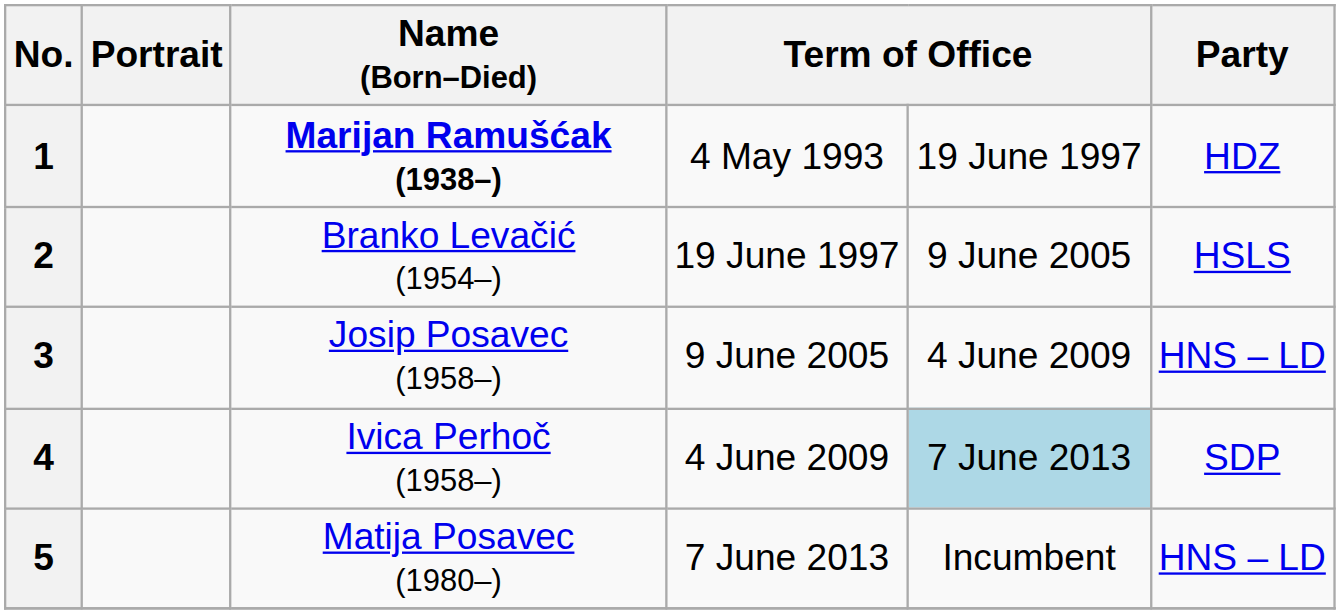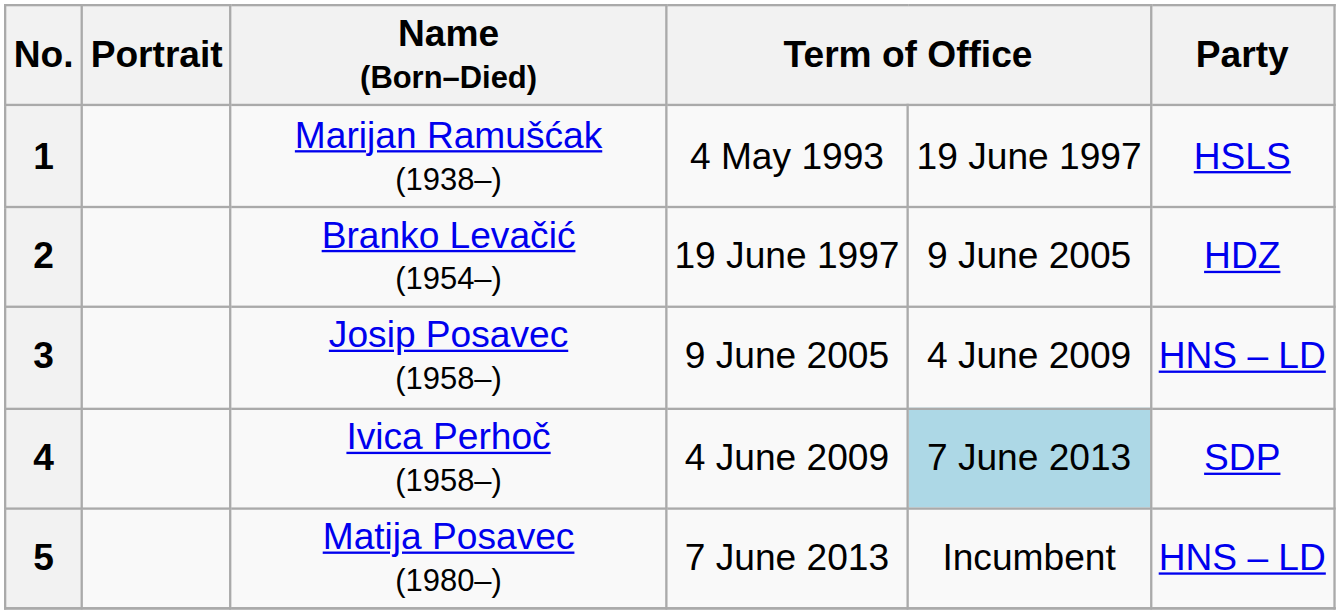(449, 155) bold -> (449, 155) normal
(1242, 155) HDZ -> (1242, 155) HSLS
(1242, 256) HSLS -> (1242, 256) HDZ
